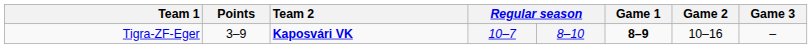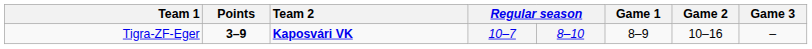(236, 33) normal -> (236, 33) bold
(638, 33) bold -> (638, 33) normal
